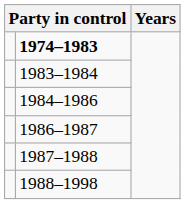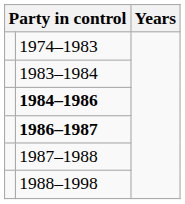(59, 45) bold -> (59, 45) normal
(59, 101) normal -> (59, 101) bold
(59, 128) normal -> (59, 128) bold
